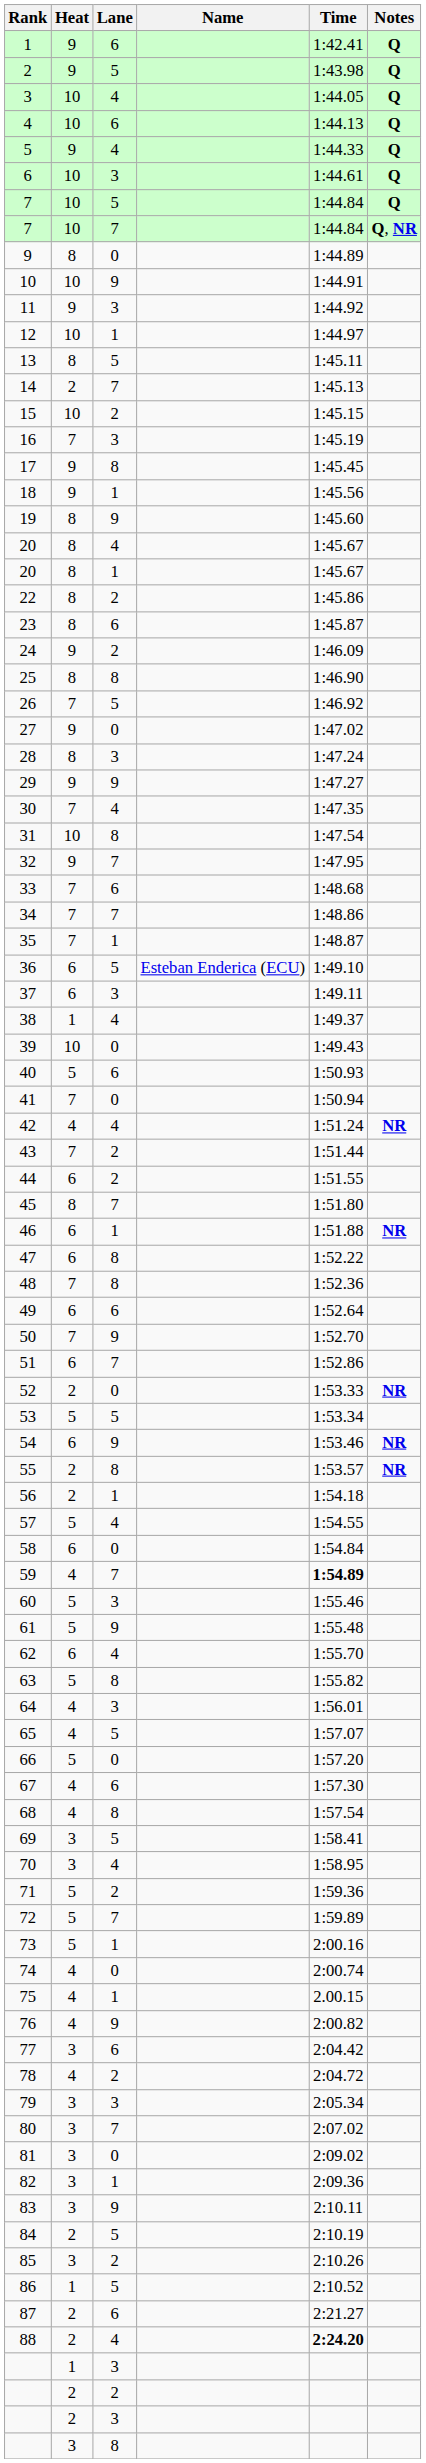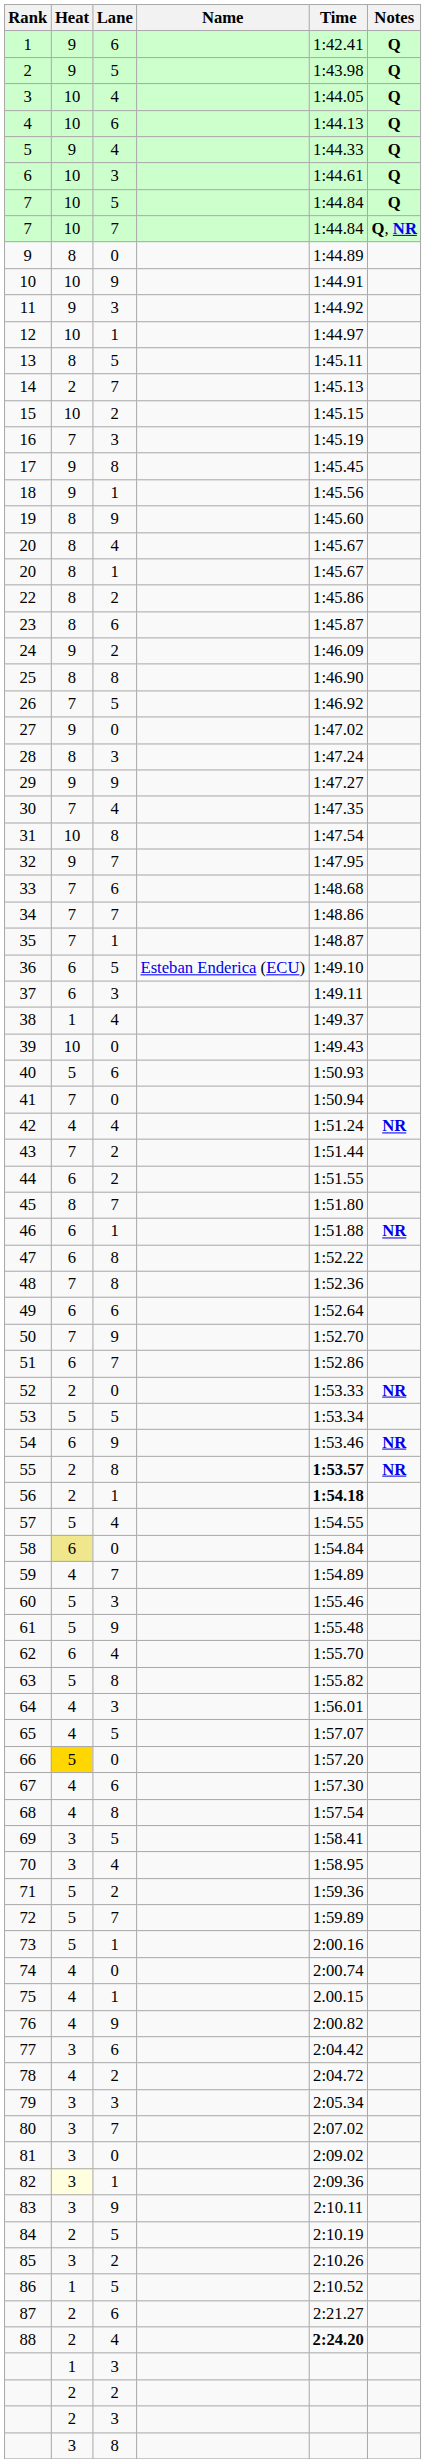(338, 1469) normal -> (338, 1469) bold
(338, 1495) normal -> (338, 1495) bold
(72, 1548) no background -> (72, 1548) khaki background
(338, 1574) bold -> (338, 1574) normal
(72, 1759) no background -> (72, 1759) gold background
(72, 2181) no background -> (72, 2181) lightyellow background
